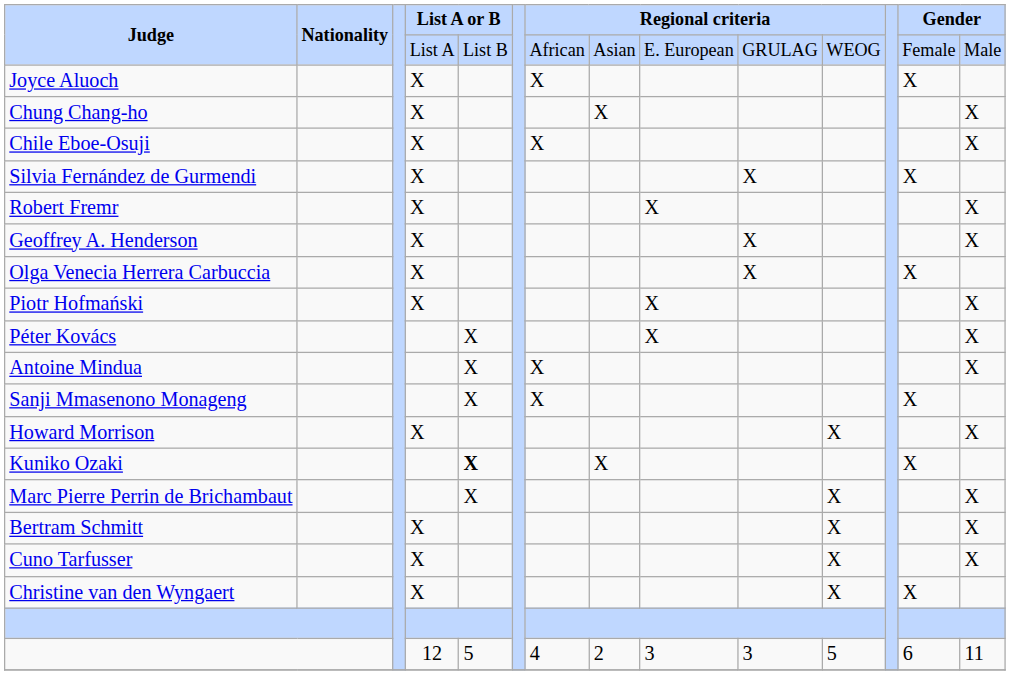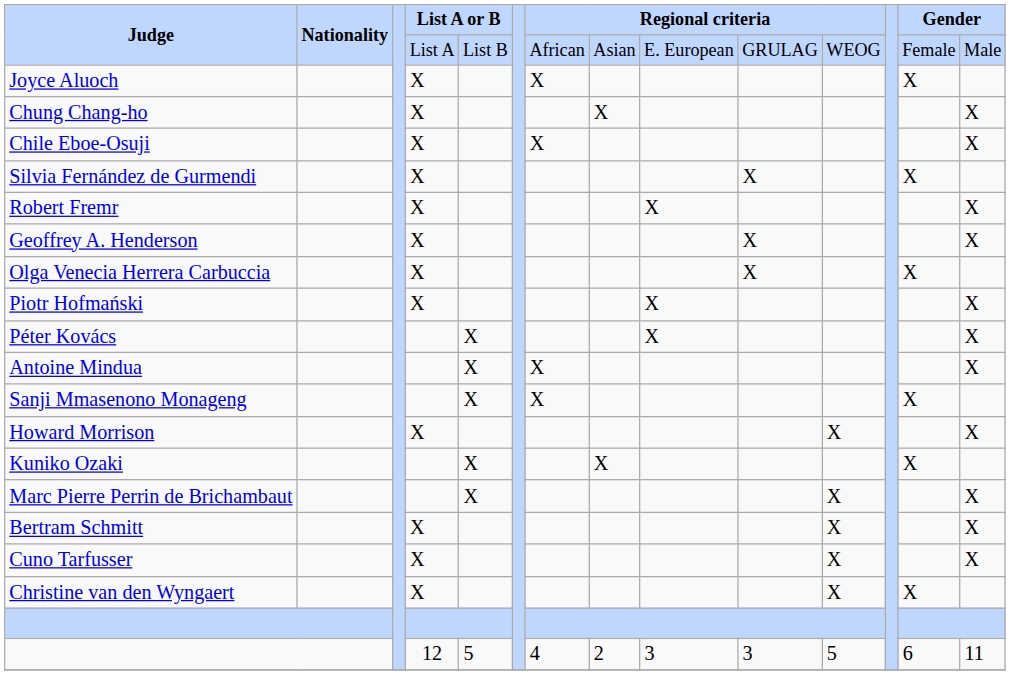(471, 464) bold -> (471, 464) normal
